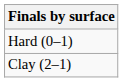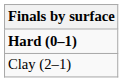(40, 41) normal -> (42, 41) bold
